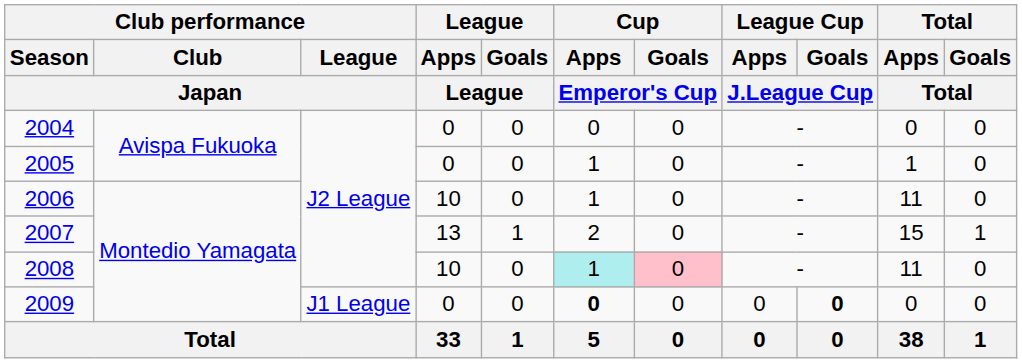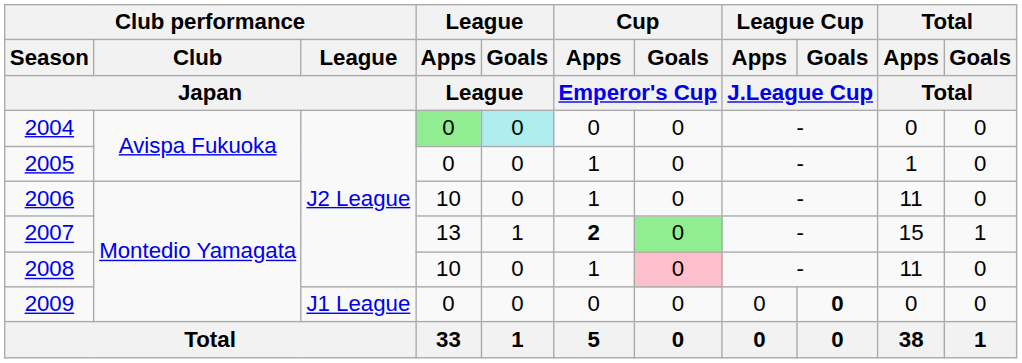(448, 127) no background -> (448, 127) lightgreen background
(517, 127) no background -> (517, 127) paleturquoise background
(594, 233) normal -> (594, 233) bold
(678, 233) no background -> (678, 233) lightgreen background
(594, 269) paleturquoise background -> (594, 269) no background
(594, 304) bold -> (594, 304) normal
